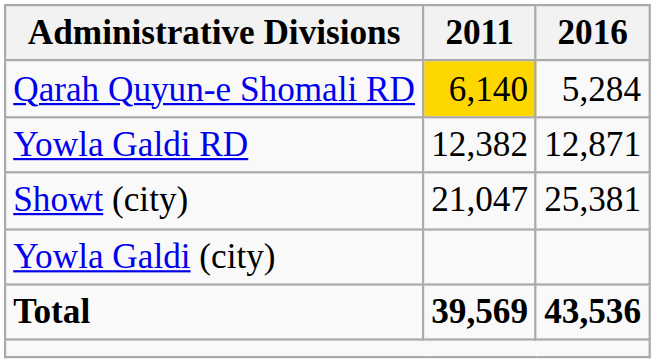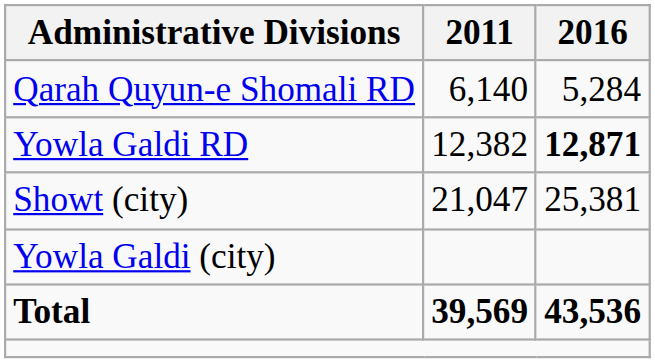(488, 88) gold background -> (488, 88) no background
(593, 144) normal -> (593, 144) bold
